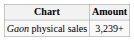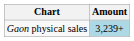(110, 28) no background -> (110, 28) lightblue background
